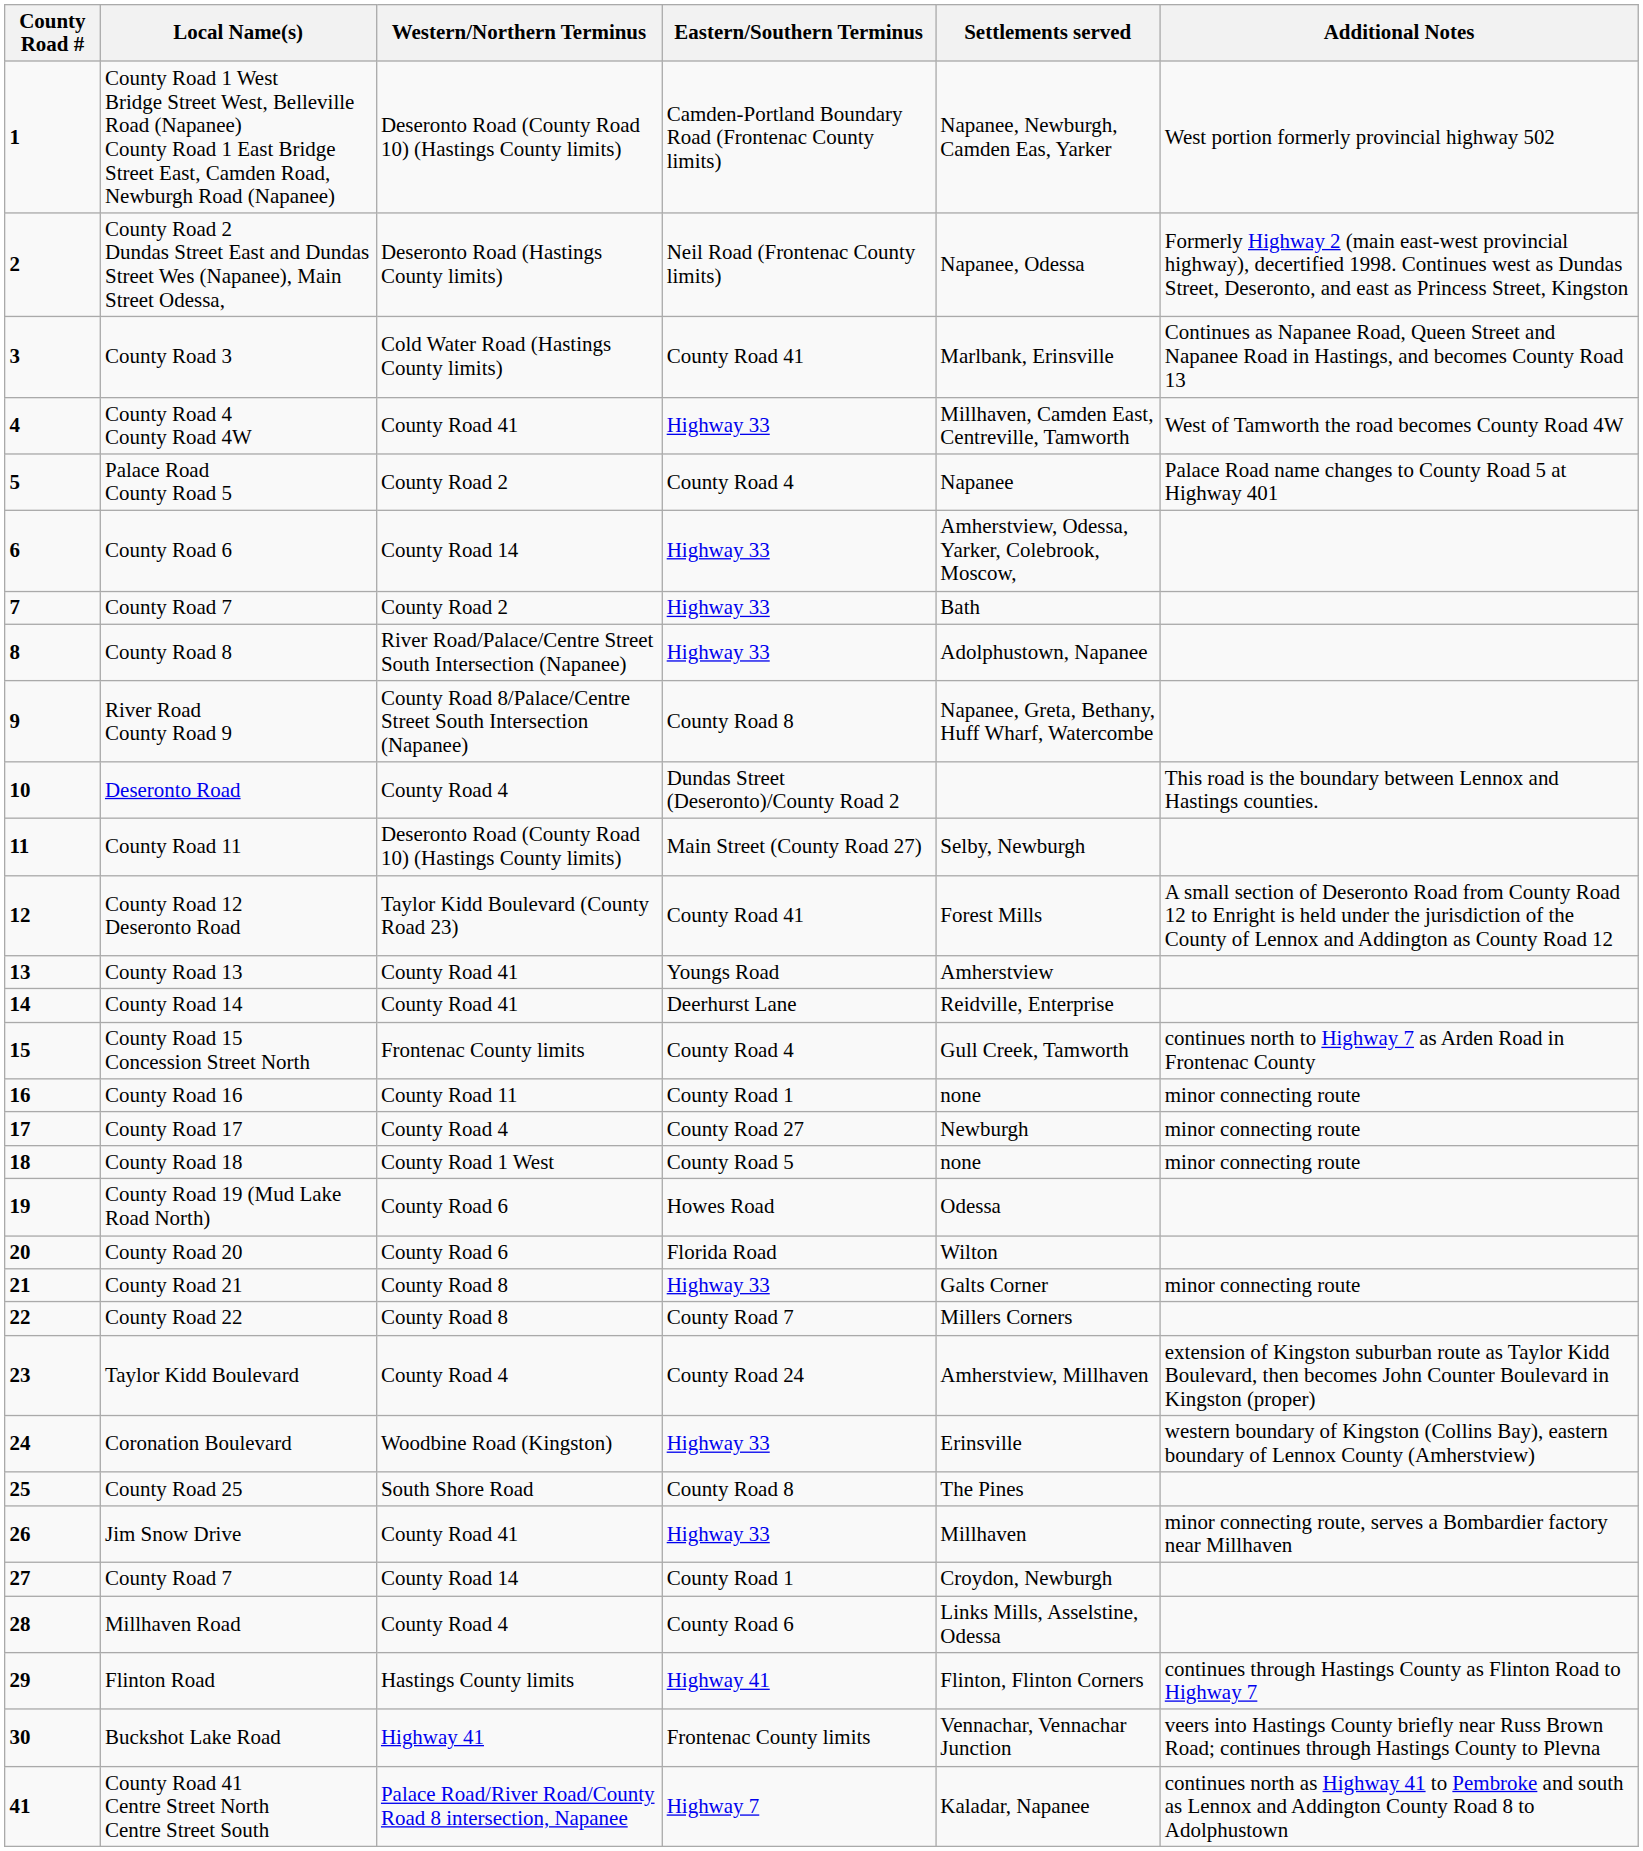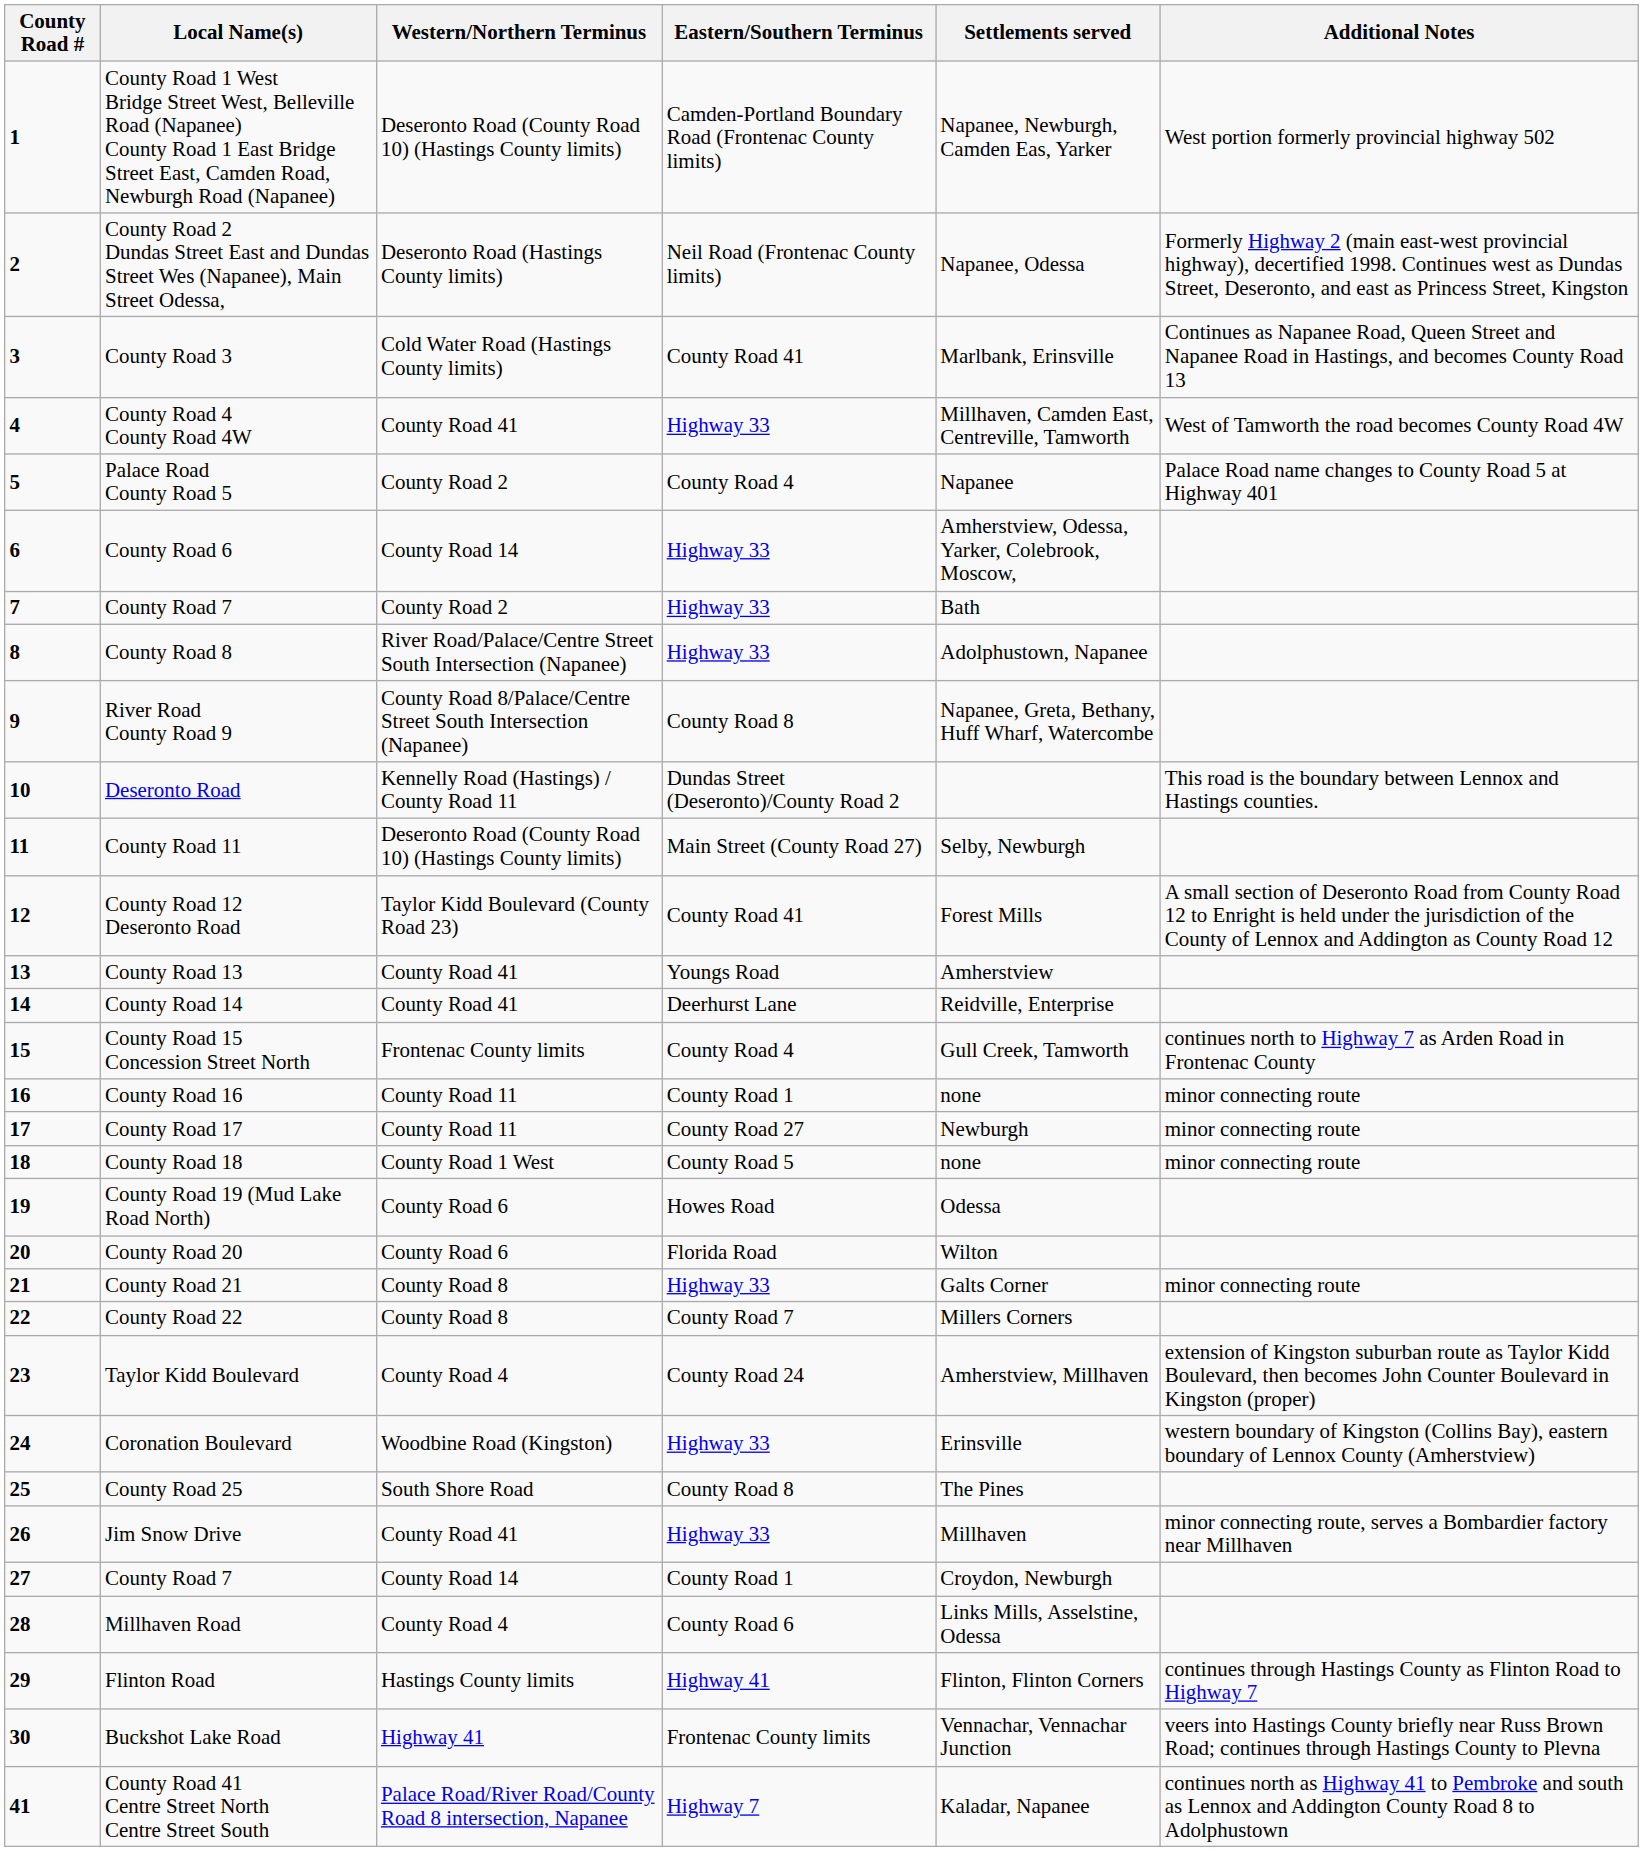(444, 789) County Road 4 -> (496, 789) Kennelly Road (Hastings) / County Road 11
(444, 1128) County Road 4 -> (449, 1128) County Road 11
